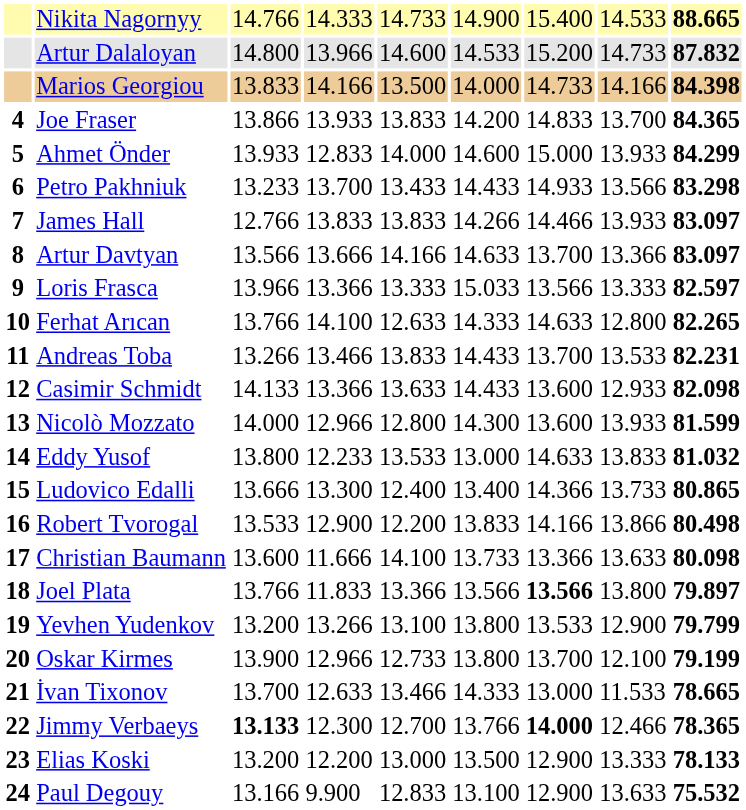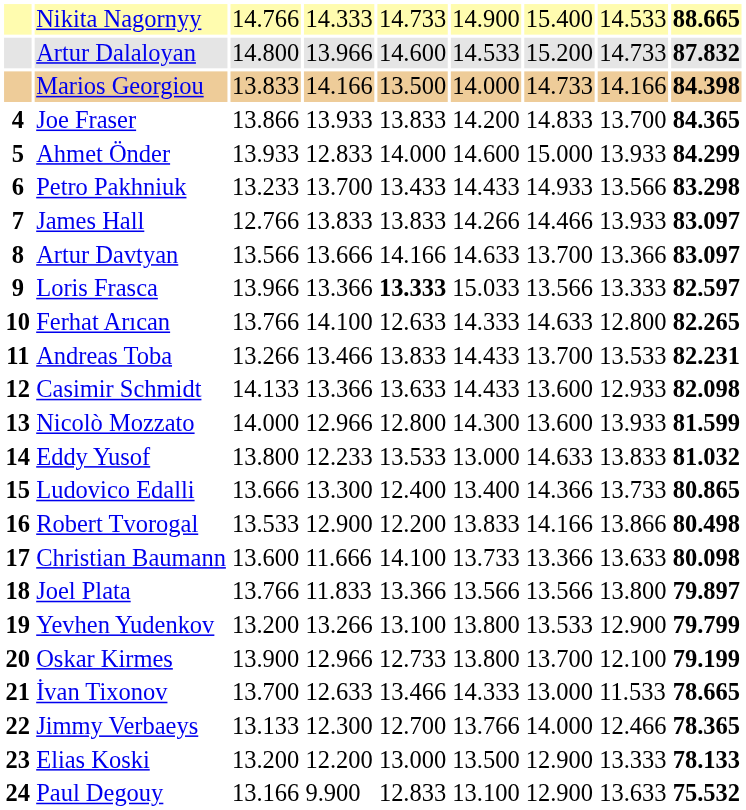(413, 288) normal -> (413, 288) bold
(559, 591) bold -> (559, 591) normal
(266, 725) bold -> (266, 725) normal
(559, 725) bold -> (559, 725) normal
